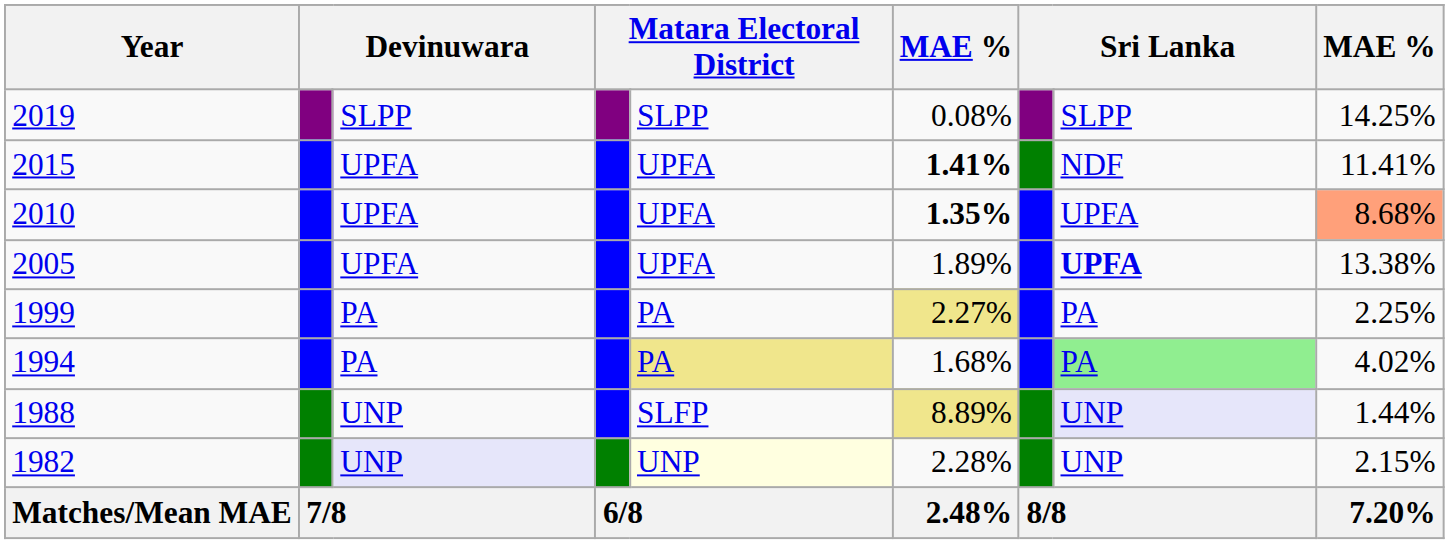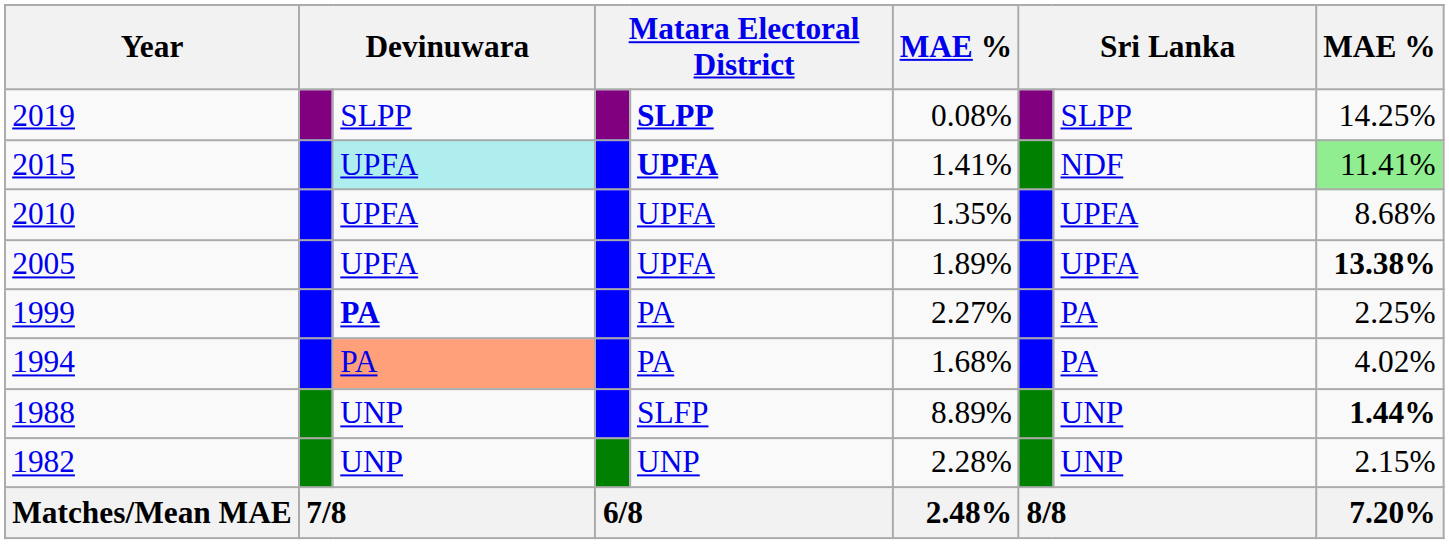(673, 114) normal -> (675, 114) bold
(379, 164) no background -> (379, 164) paleturquoise background
(676, 164) normal -> (678, 164) bold
(969, 164) bold -> (971, 164) normal
(1388, 164) no background -> (1388, 164) lightgreen background
(969, 213) bold -> (971, 213) normal
(1395, 213) lightsalmon background -> (1395, 213) no background
(1101, 263) bold -> (1099, 263) normal
(1387, 263) normal -> (1385, 263) bold
(359, 313) normal -> (360, 313) bold
(971, 313) khaki background -> (971, 313) no background
(359, 363) no background -> (359, 363) lightsalmon background
(656, 363) khaki background -> (656, 363) no background
(1079, 363) lightgreen background -> (1079, 363) no background
(971, 412) khaki background -> (971, 412) no background
(1092, 412) lavender background -> (1092, 412) no background
(1395, 412) normal -> (1392, 412) bold
(372, 462) lavender background -> (372, 462) no background
(668, 462) lightyellow background -> (668, 462) no background
